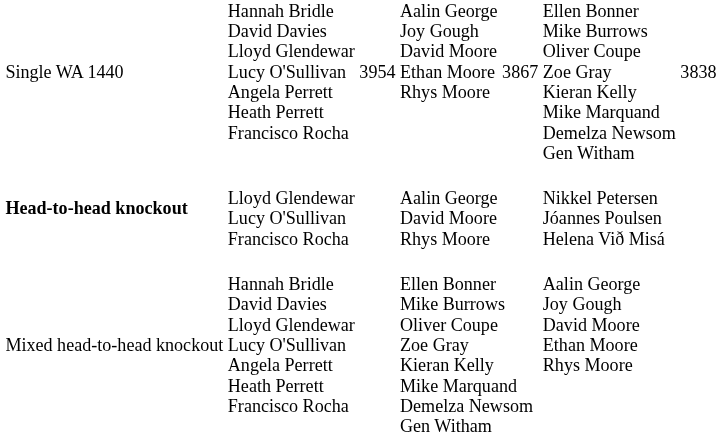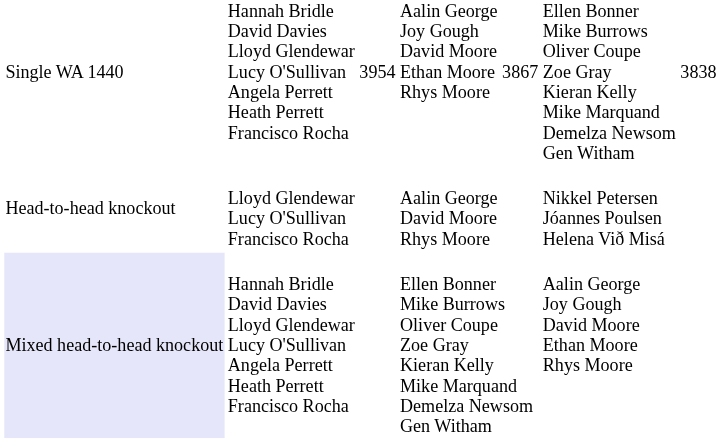(97, 208) bold -> (90, 208) normal
(114, 345) no background -> (114, 345) lavender background
